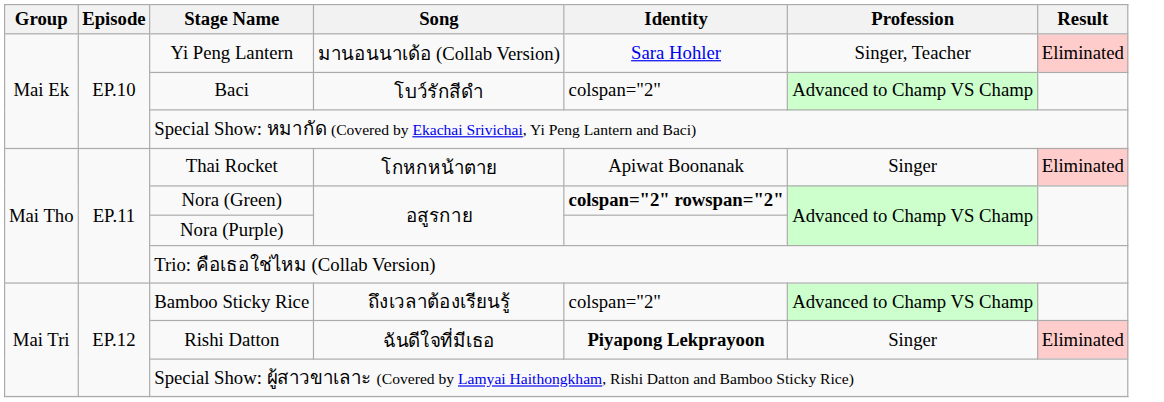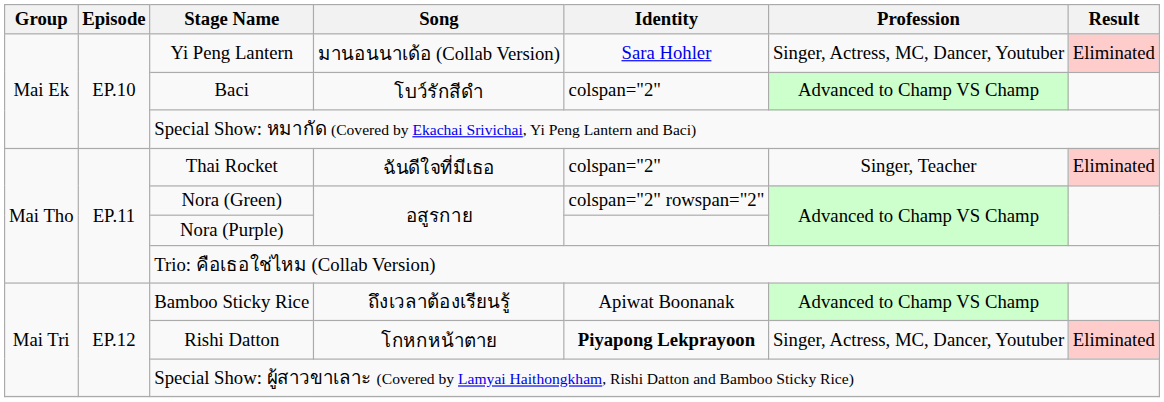(913, 53) Singer, Teacher -> (919, 53) Singer, Actress, MC, Dancer, Youtuber
(439, 167) โกหกหน้าตาย -> (439, 167) ฉันดีใจที่มีเธอ
(676, 166) Apiwat Boonanak -> (615, 166) colspan="2"
(913, 166) Singer -> (919, 166) Singer, Teacher
(676, 200) bold -> (666, 200) normal
(615, 301) colspan="2" -> (666, 301) Apiwat Boonanak
(439, 340) ฉันดีใจที่มีเธอ -> (439, 340) โกหกหน้าตาย
(913, 339) Singer -> (919, 339) Singer, Actress, MC, Dancer, Youtuber
